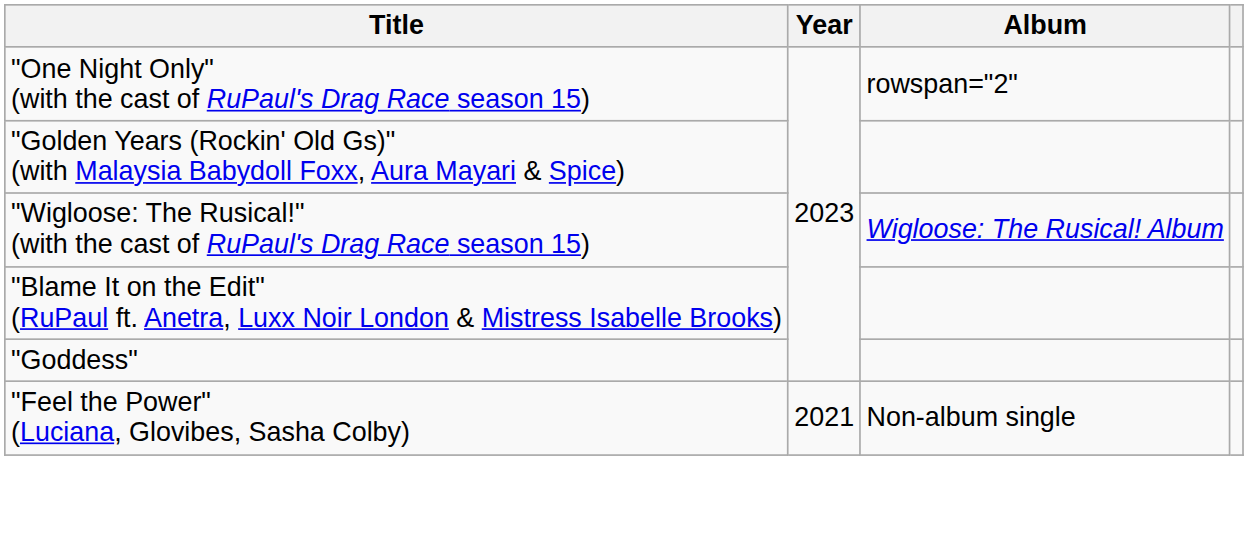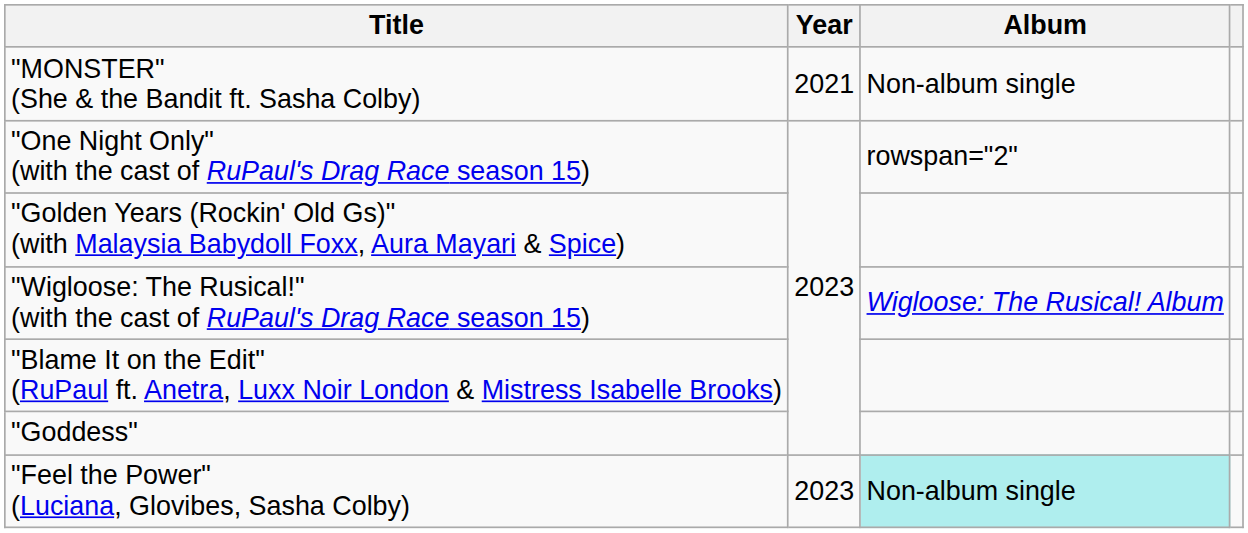+ row: (216, 83)
(824, 417) 2021 -> (824, 490) 2023
(971, 417) no background -> (971, 490) paleturquoise background
